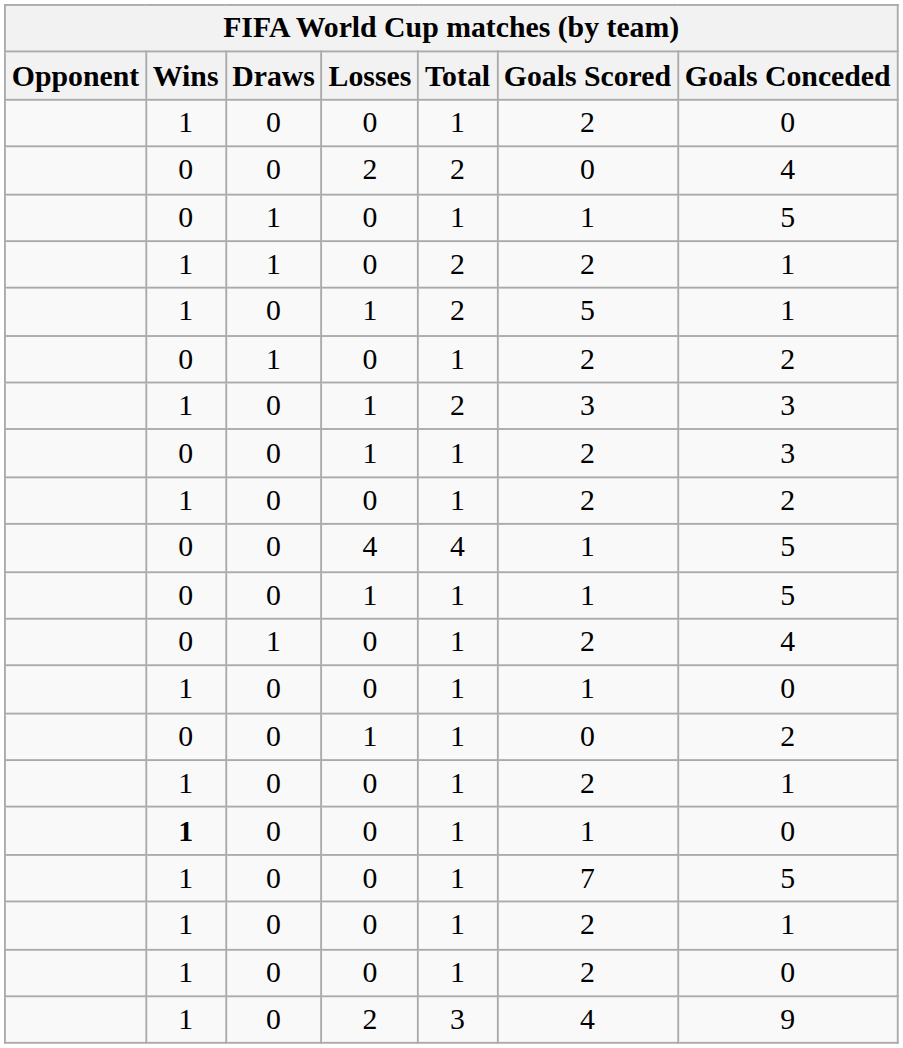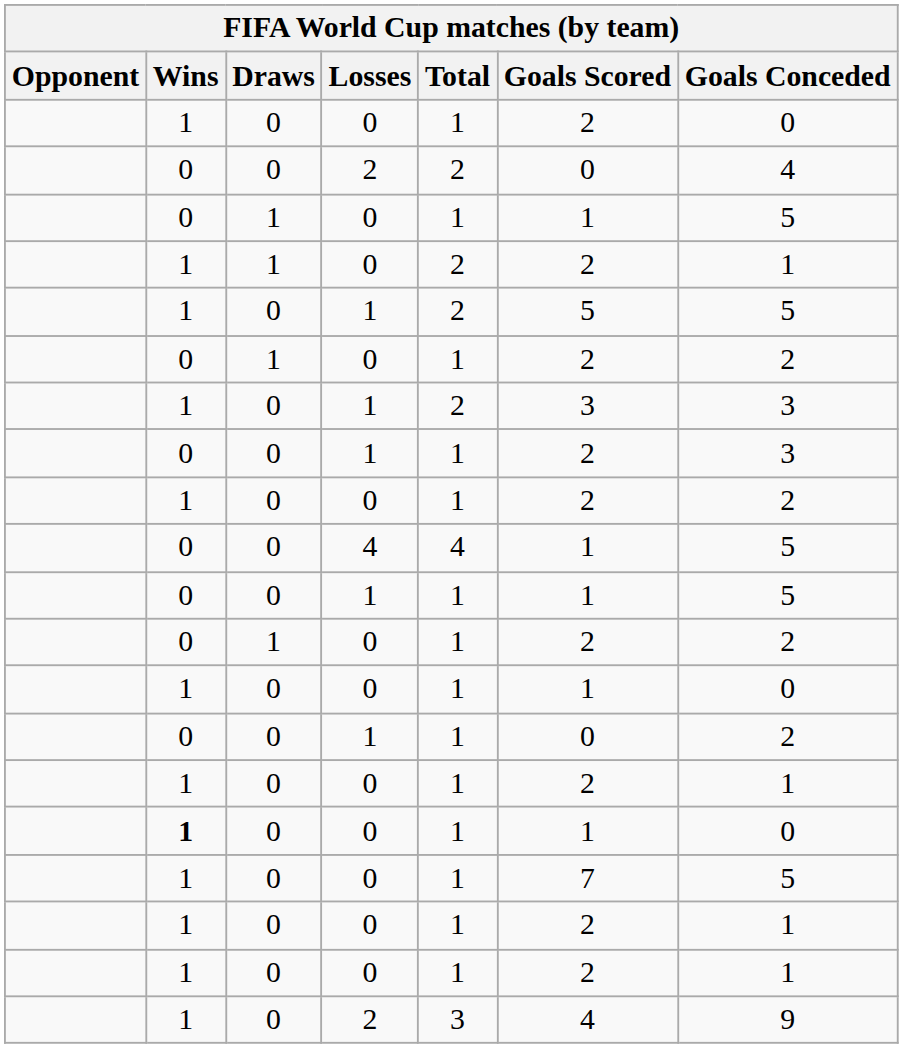(788, 311) 1 -> (788, 311) 5
(788, 641) 4 -> (788, 641) 2
(788, 972) 0 -> (788, 972) 1
